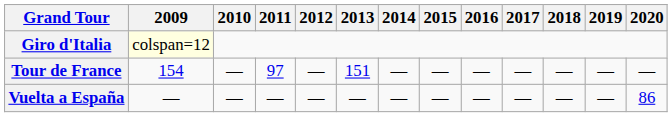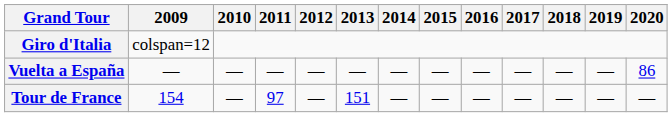(171, 44) lightyellow background -> (171, 44) no background
rows swapped: (66, 71) <-> (66, 97)
